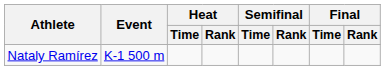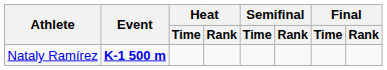(134, 55) normal -> (135, 55) bold
